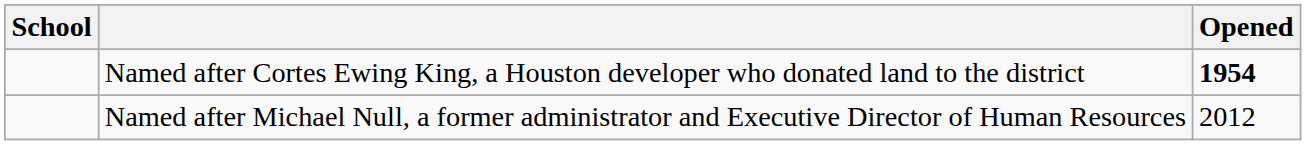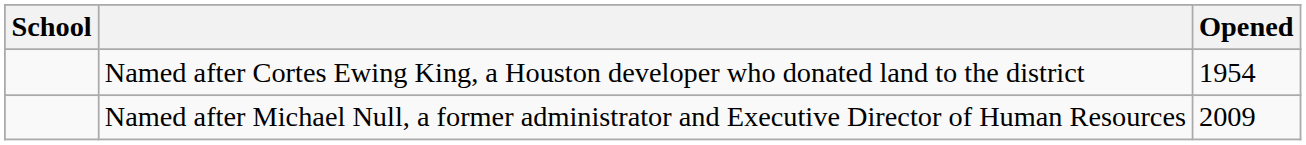(1227, 71) bold -> (1227, 71) normal
(1227, 116) 2012 -> (1227, 116) 2009
